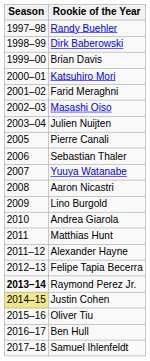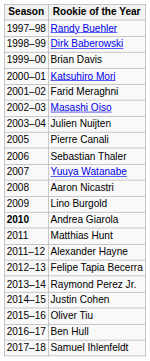(18, 220) normal -> (18, 220) bold
(26, 284) bold -> (26, 284) normal
(26, 300) khaki background -> (26, 300) no background
